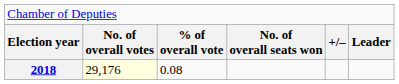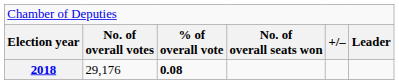(103, 69) lightyellow background -> (103, 69) no background
(171, 69) normal -> (171, 69) bold
